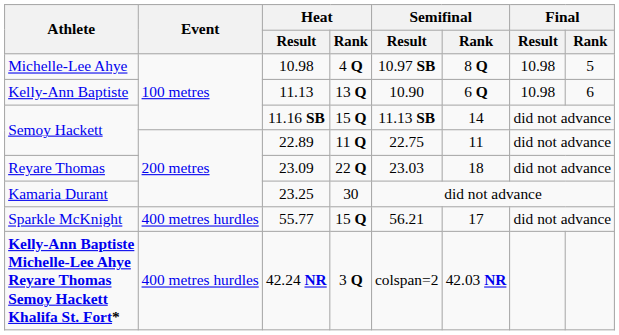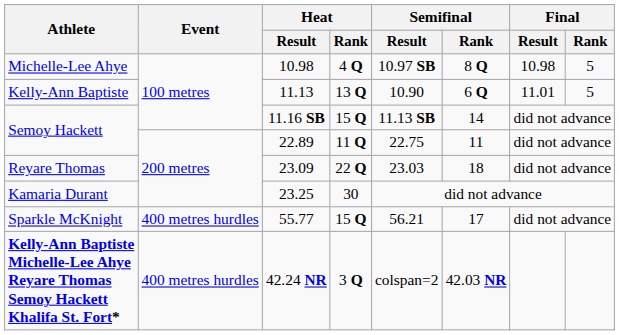(538, 92) 10.98 -> (538, 92) 11.01
(590, 92) 6 -> (590, 92) 5
